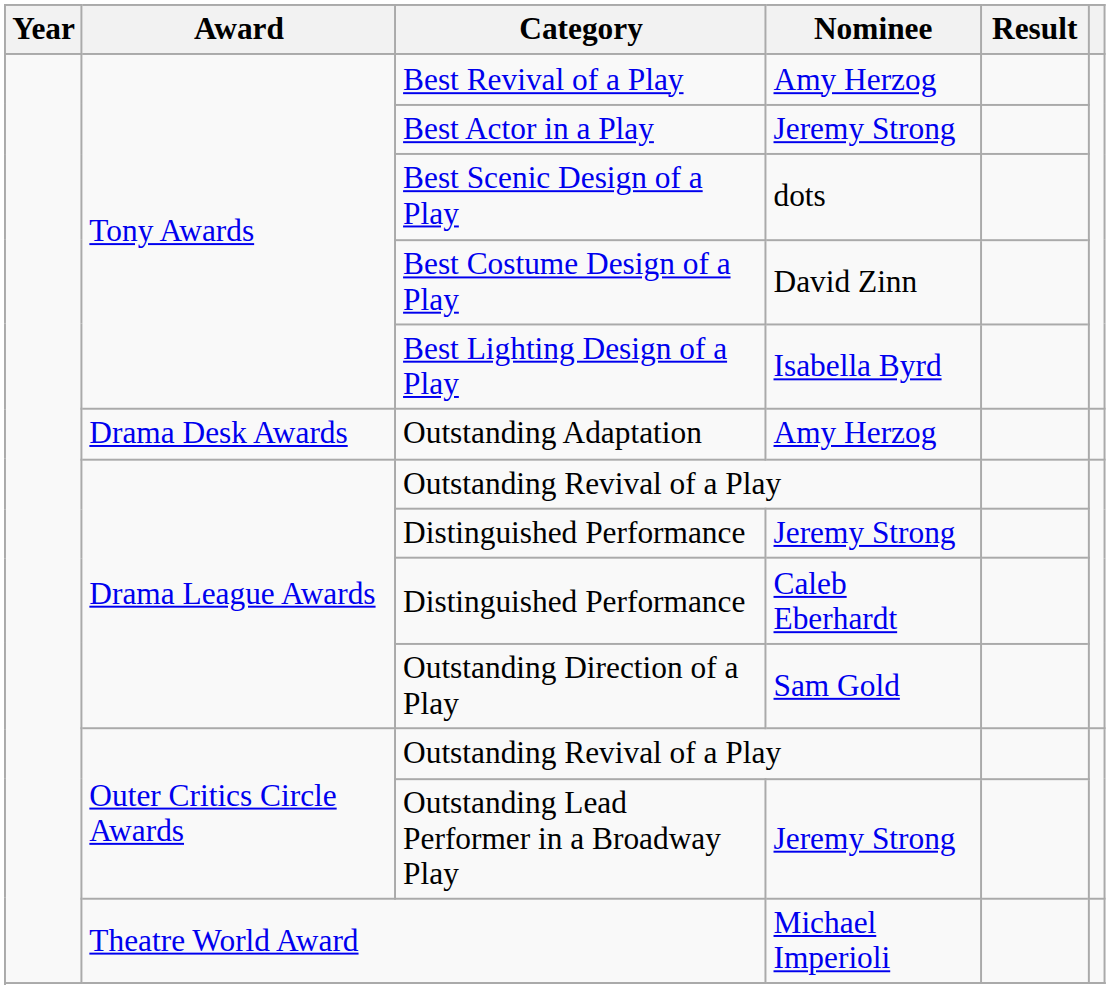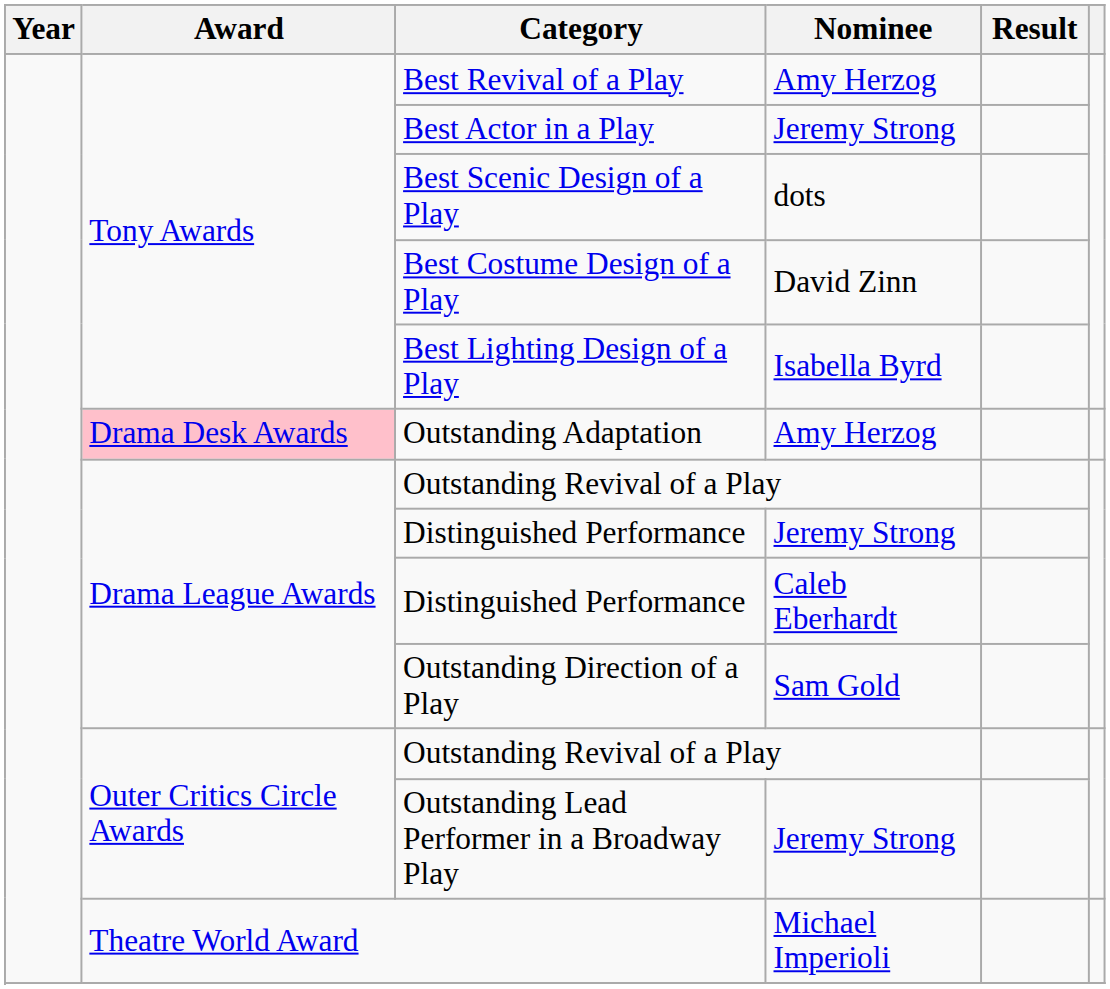(219, 433) no background -> (219, 433) pink background
